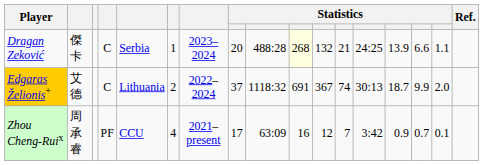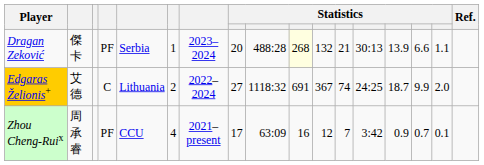(107, 48) C -> (107, 48) PF
(369, 48) 24:25 -> (369, 48) 30:13
(237, 87) 37 -> (237, 87) 27
(369, 87) 30:13 -> (369, 87) 24:25
